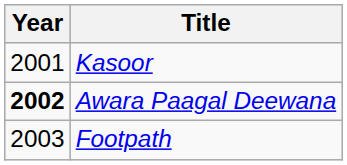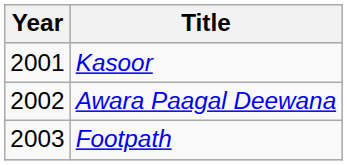(37, 100) bold -> (37, 100) normal
